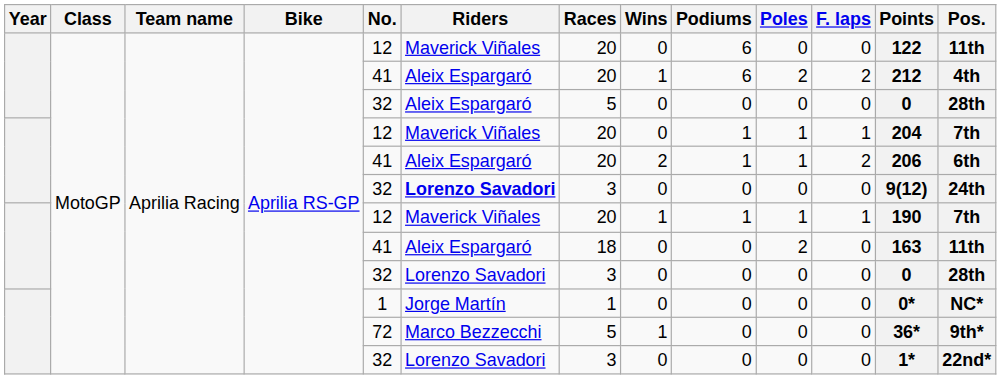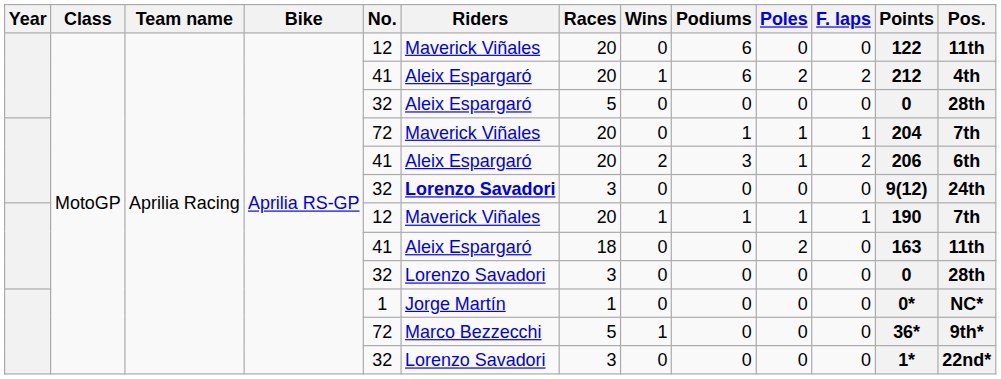(382, 133) 12 -> (382, 133) 72
(747, 161) 1 -> (747, 161) 3
